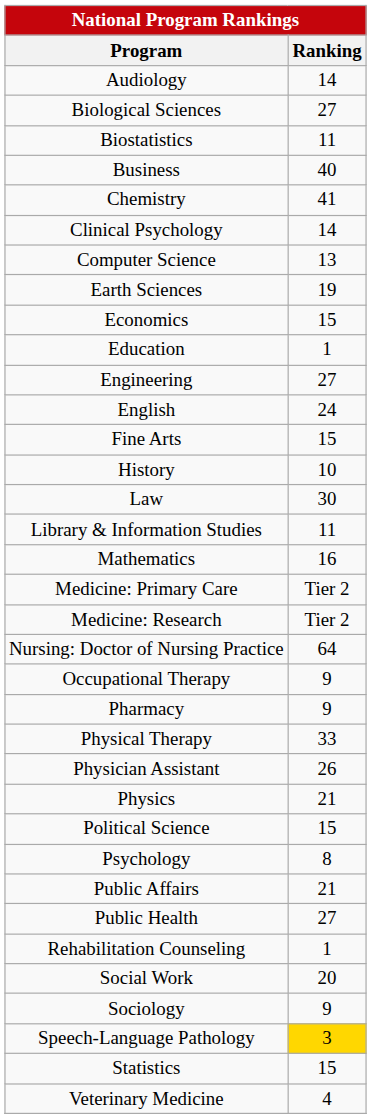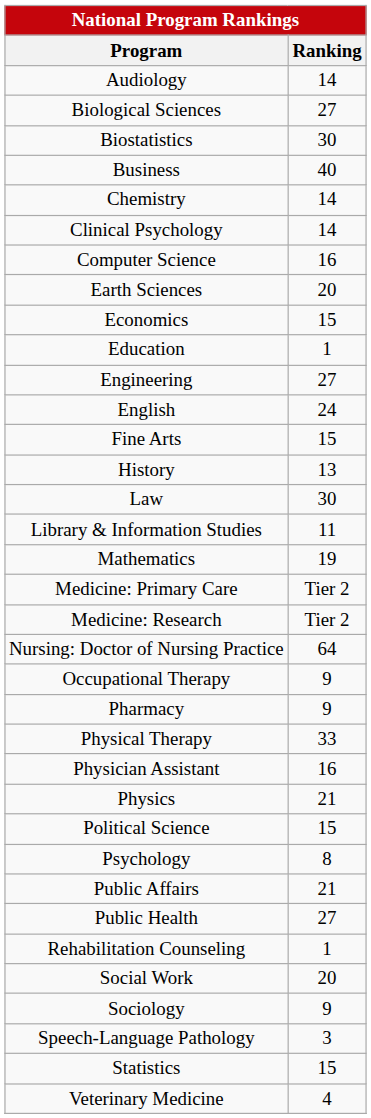(327, 140) 11 -> (327, 140) 30
(327, 200) 41 -> (327, 200) 14
(327, 259) 13 -> (327, 259) 16
(327, 289) 19 -> (327, 289) 20
(327, 469) 10 -> (327, 469) 13
(327, 559) 16 -> (327, 559) 19
(327, 768) 26 -> (327, 768) 16
(327, 1038) gold background -> (327, 1038) no background
